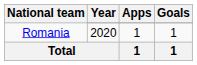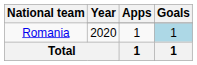(174, 32) no background -> (174, 32) lightblue background
